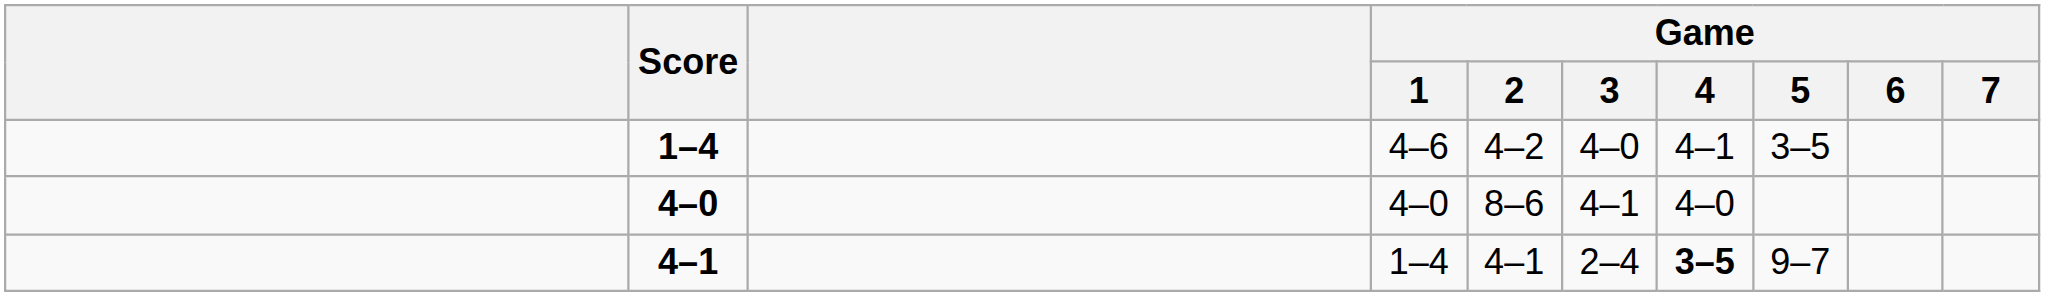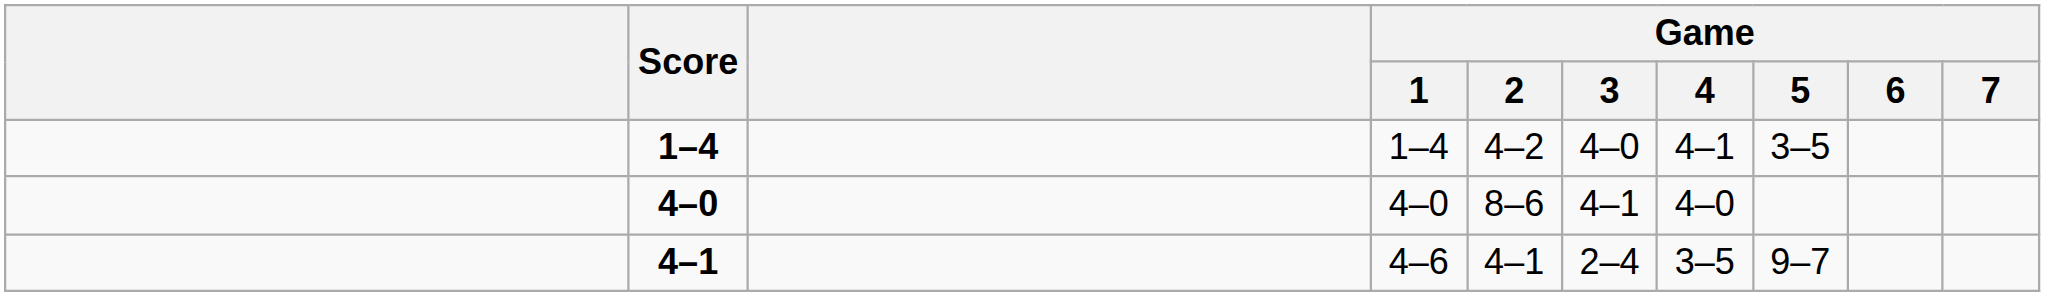(1419, 147) 4–6 -> (1419, 147) 1–4
(1419, 261) 1–4 -> (1419, 261) 4–6
(1705, 261) bold -> (1705, 261) normal
